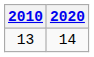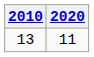(67, 40) 14 -> (67, 40) 11
